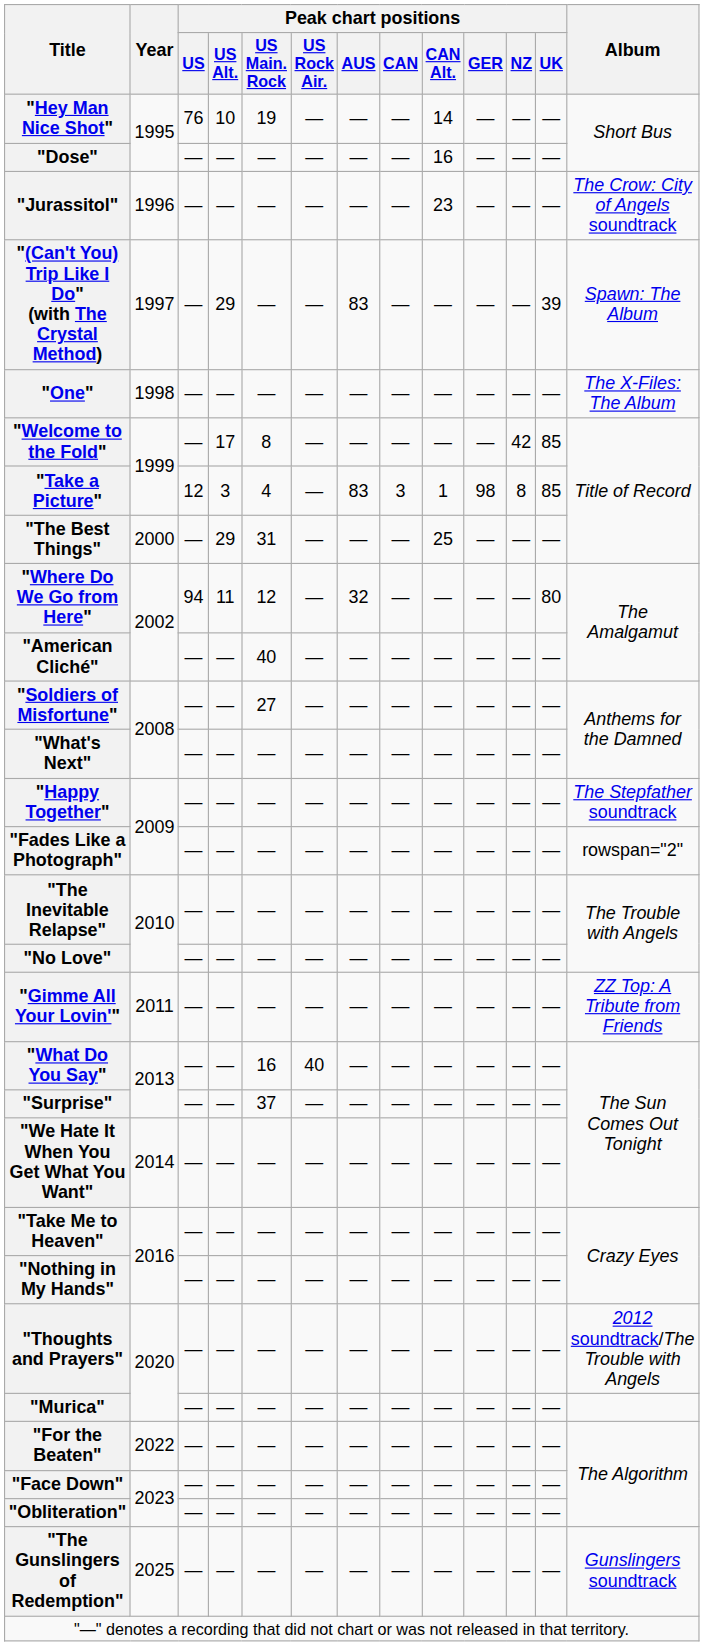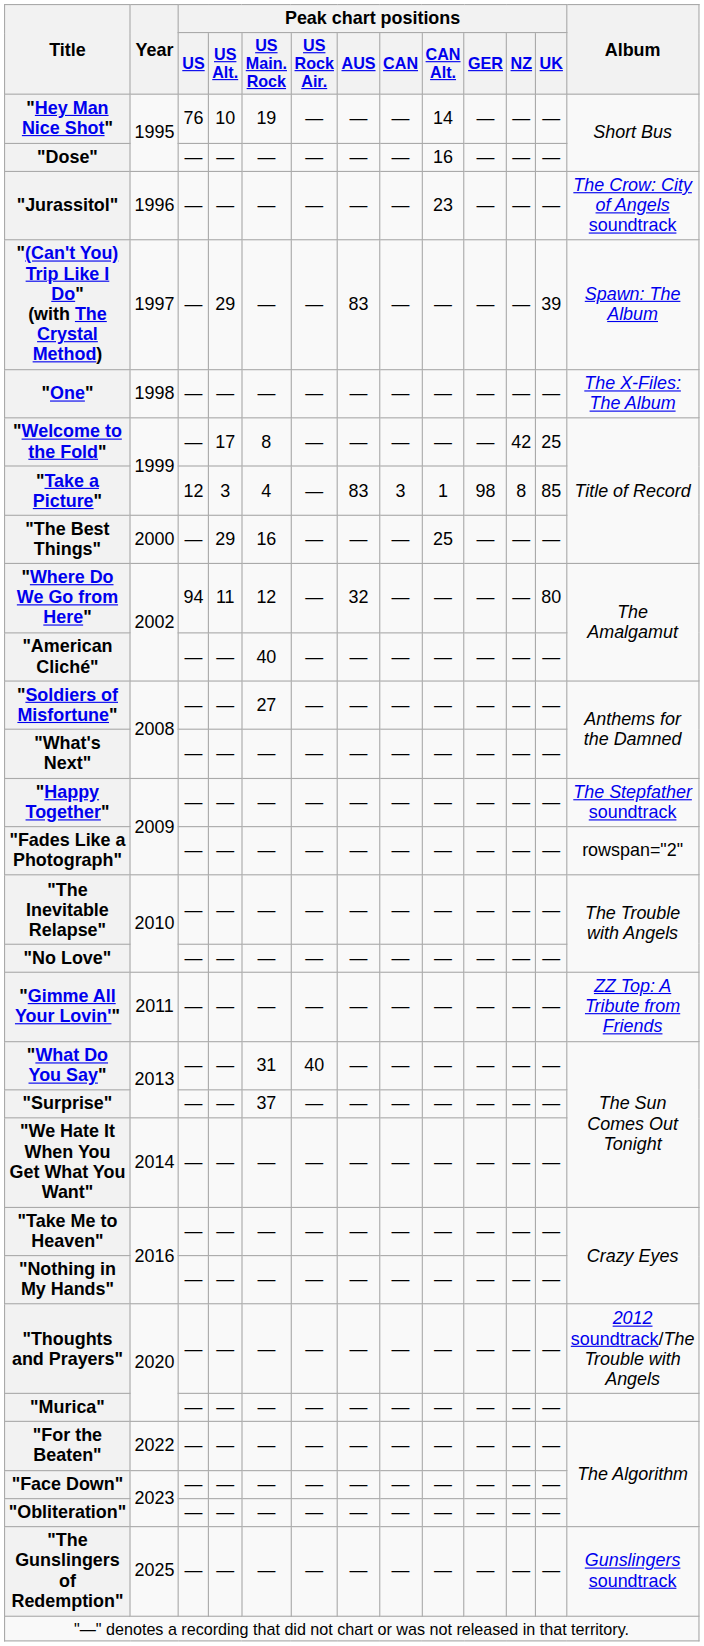(551, 442) 85 -> (551, 442) 25
(266, 539) 31 -> (266, 539) 16
(266, 1065) 16 -> (266, 1065) 31
